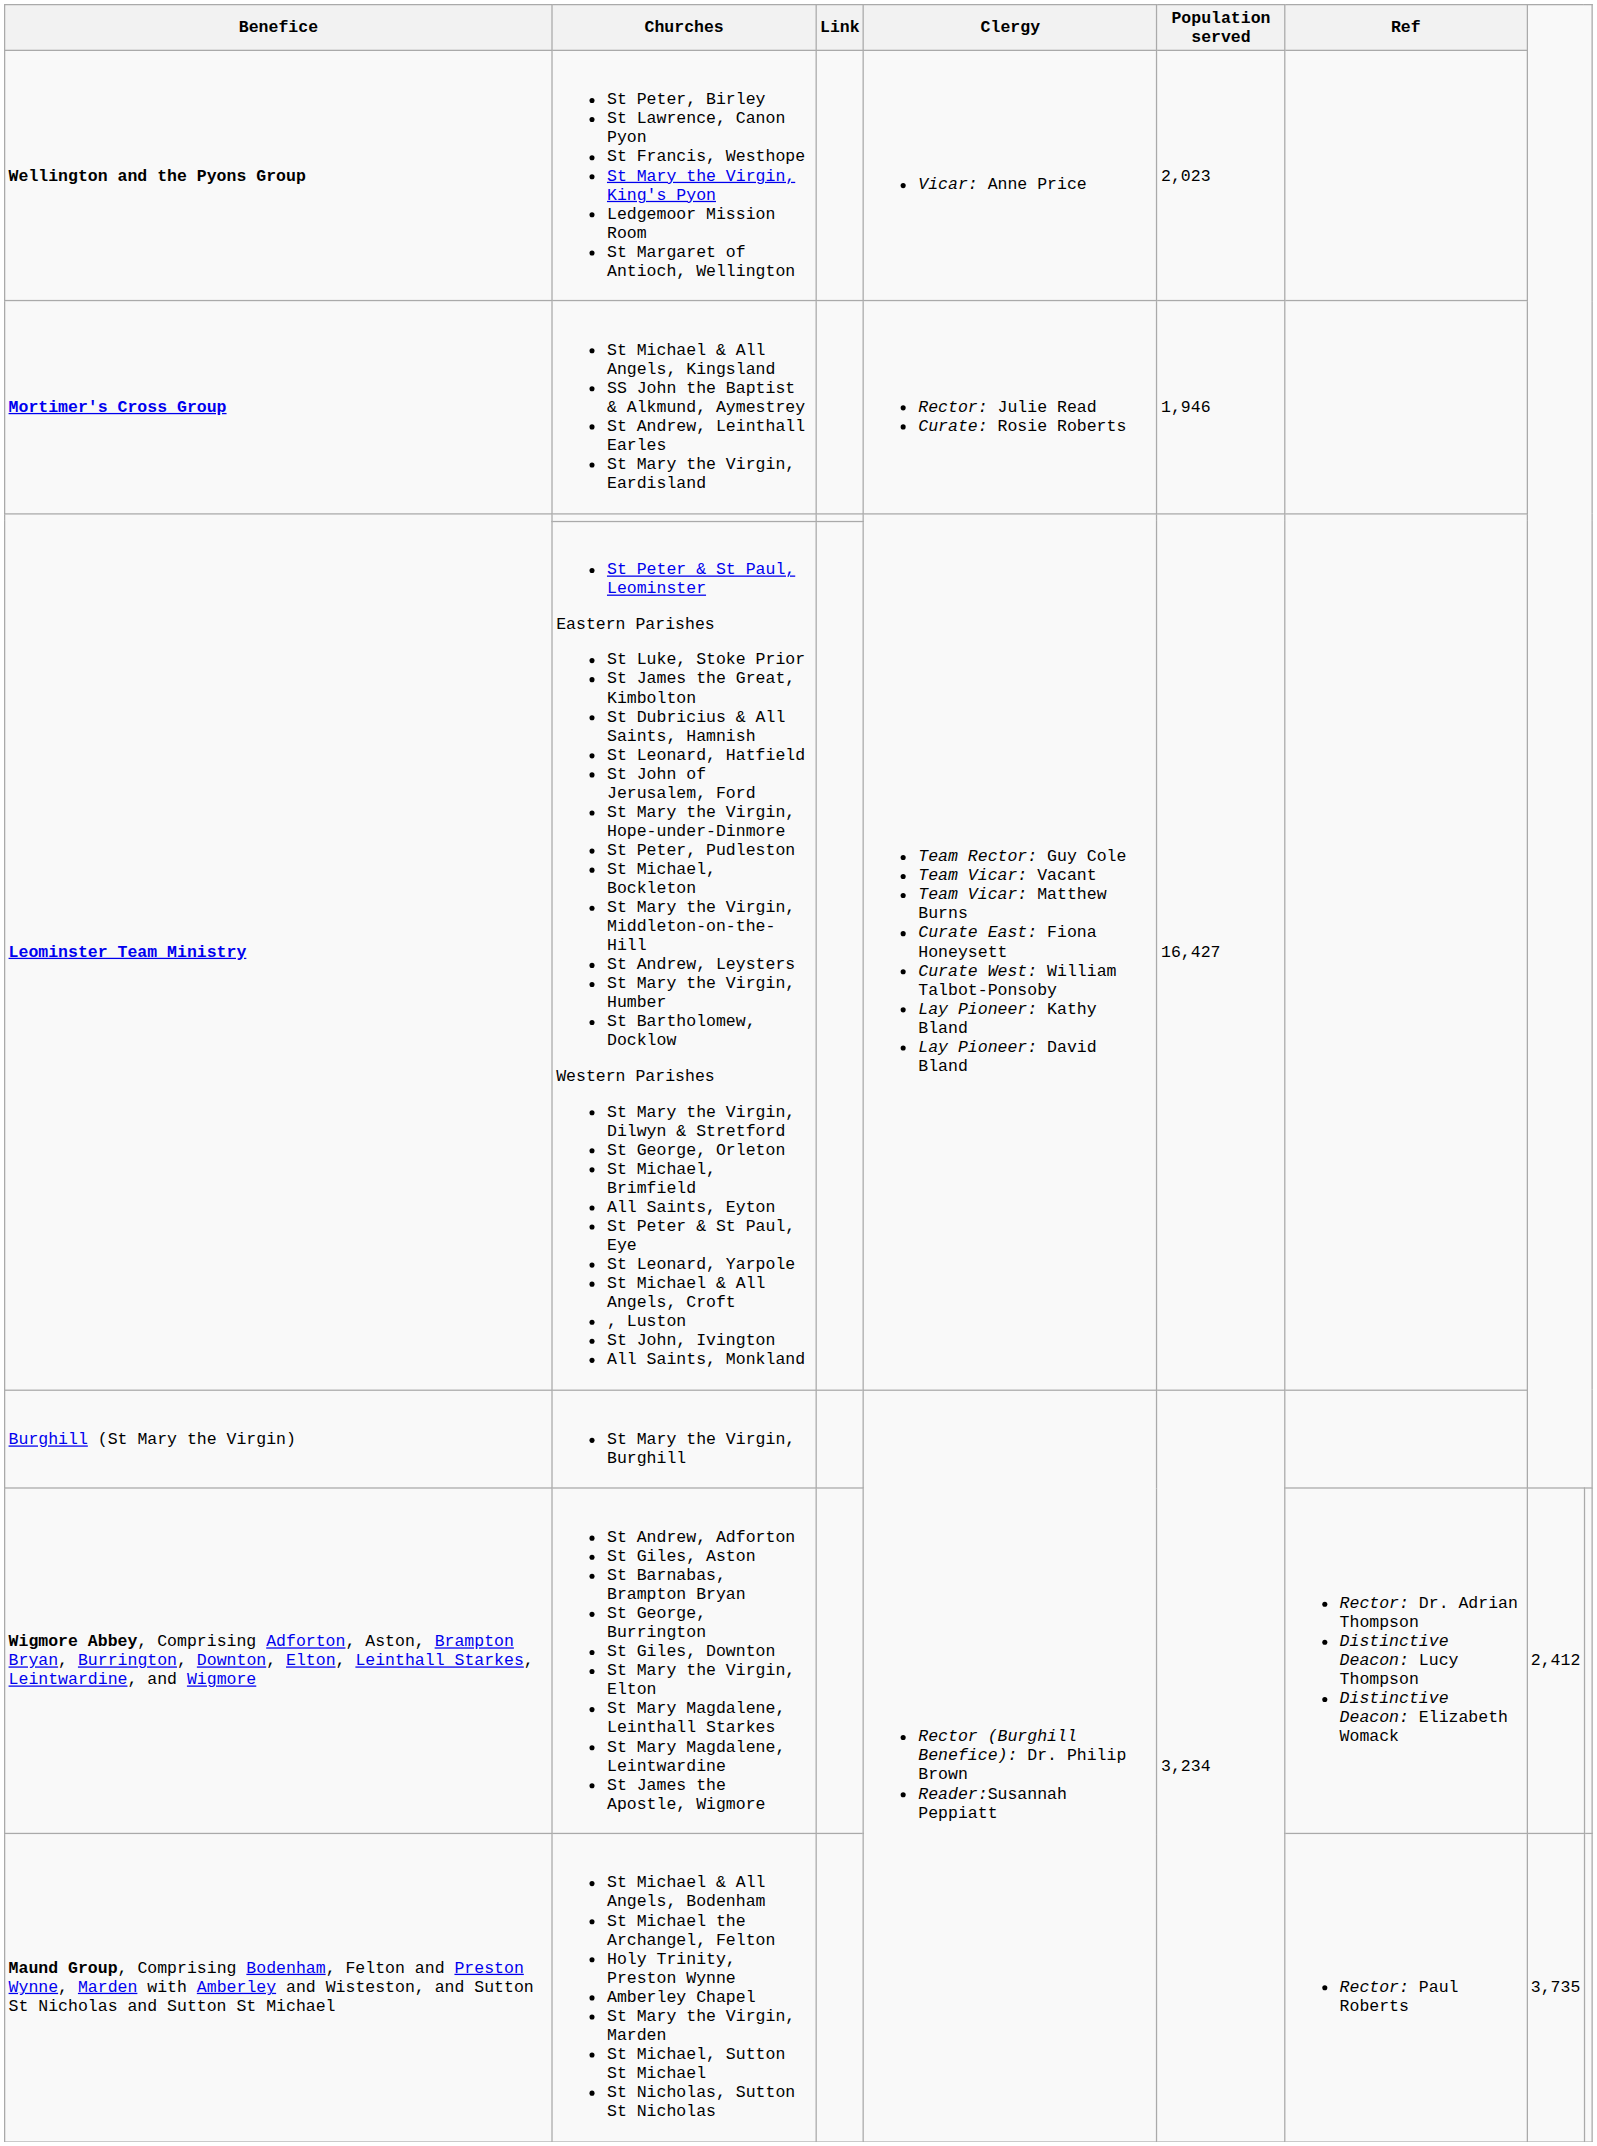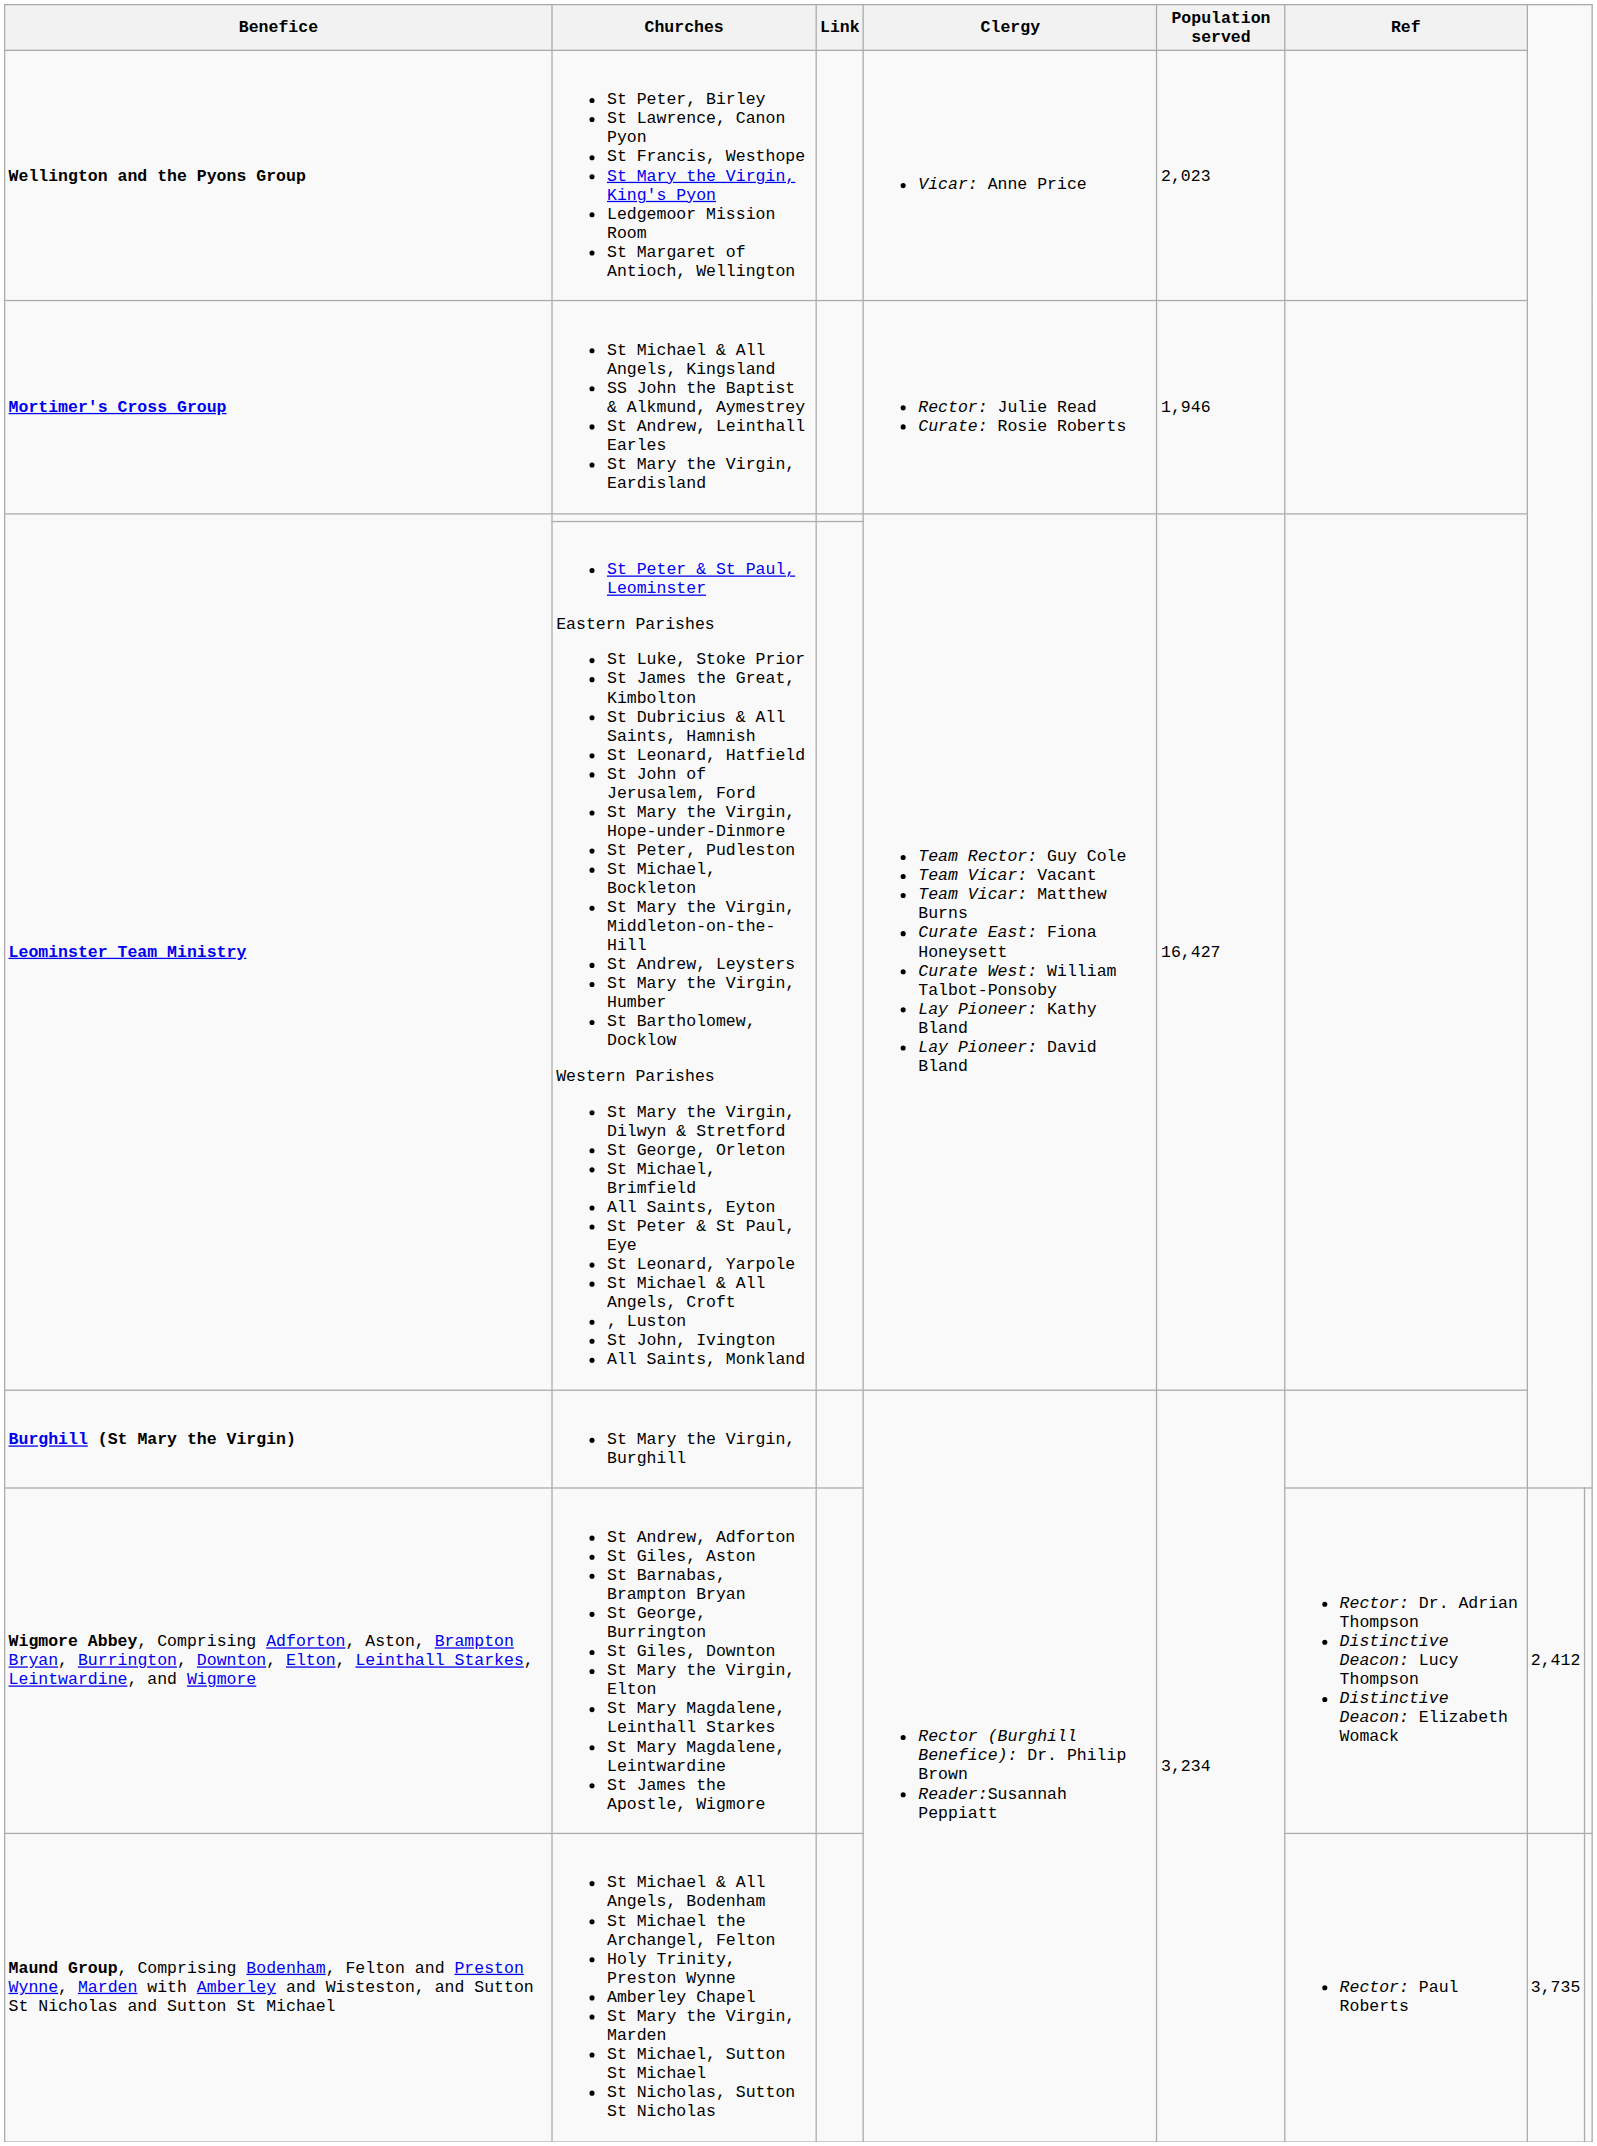(152, 1439) normal -> (152, 1439) bold
